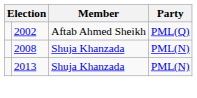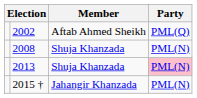(170, 66) no background -> (170, 66) pink background
+ row: (28, 84)
